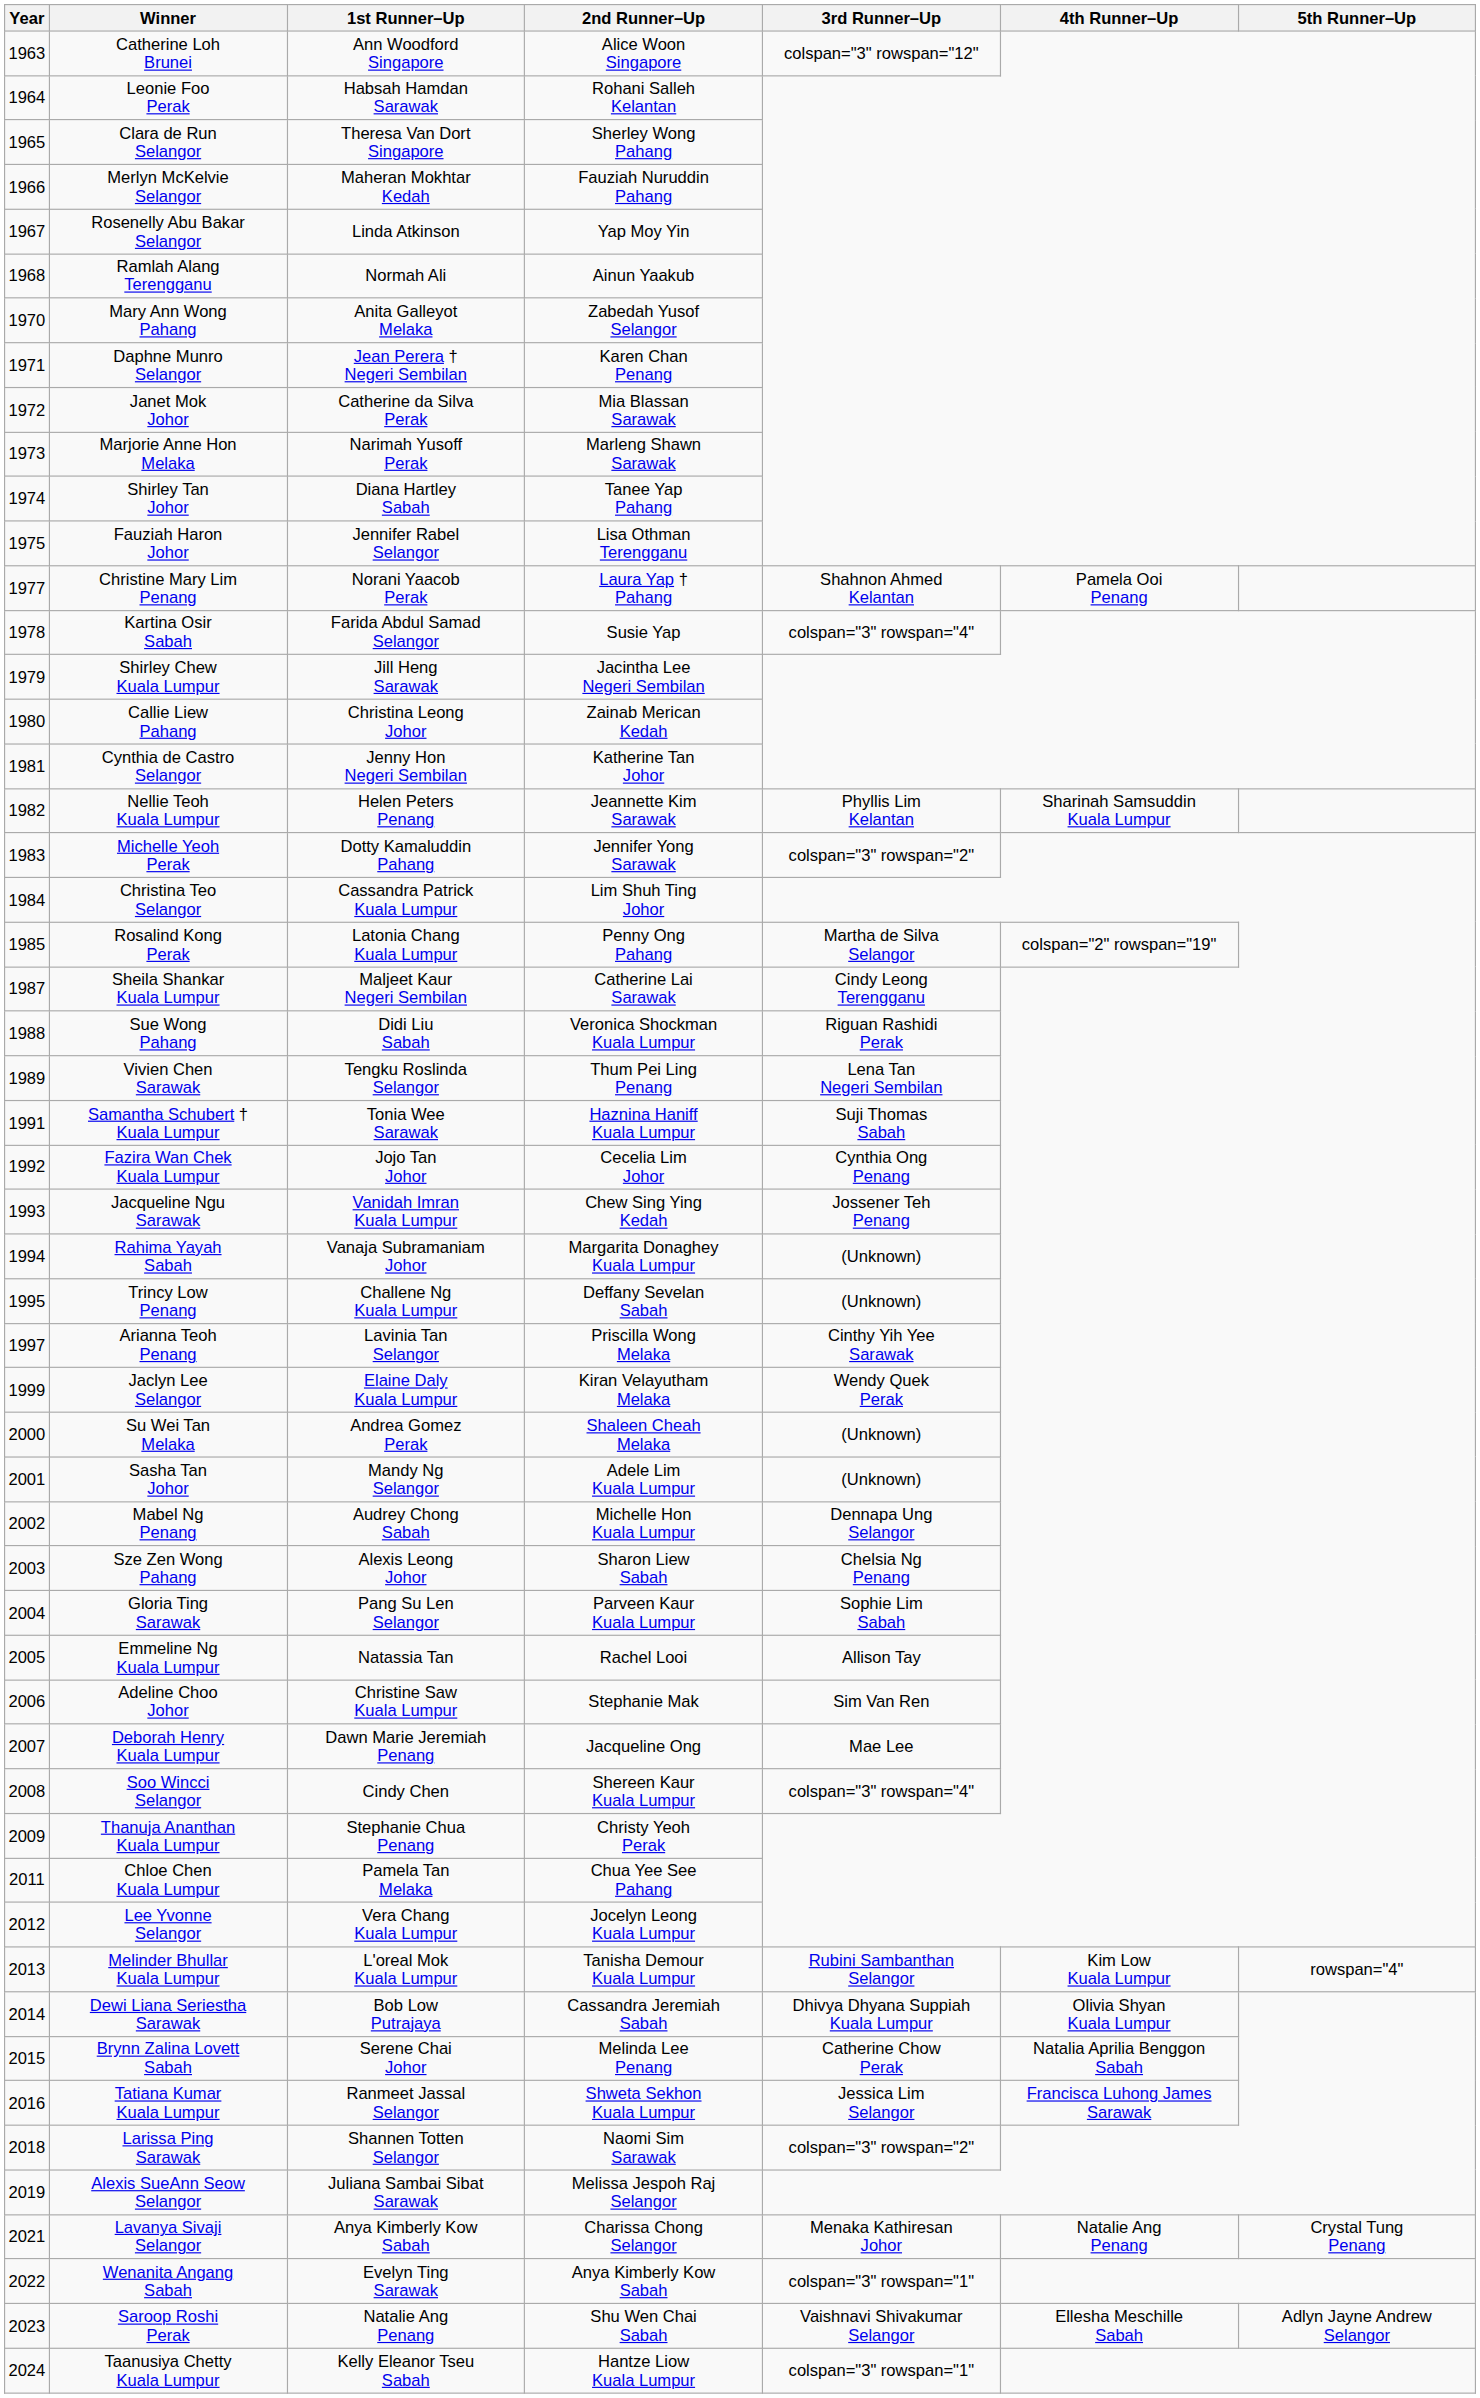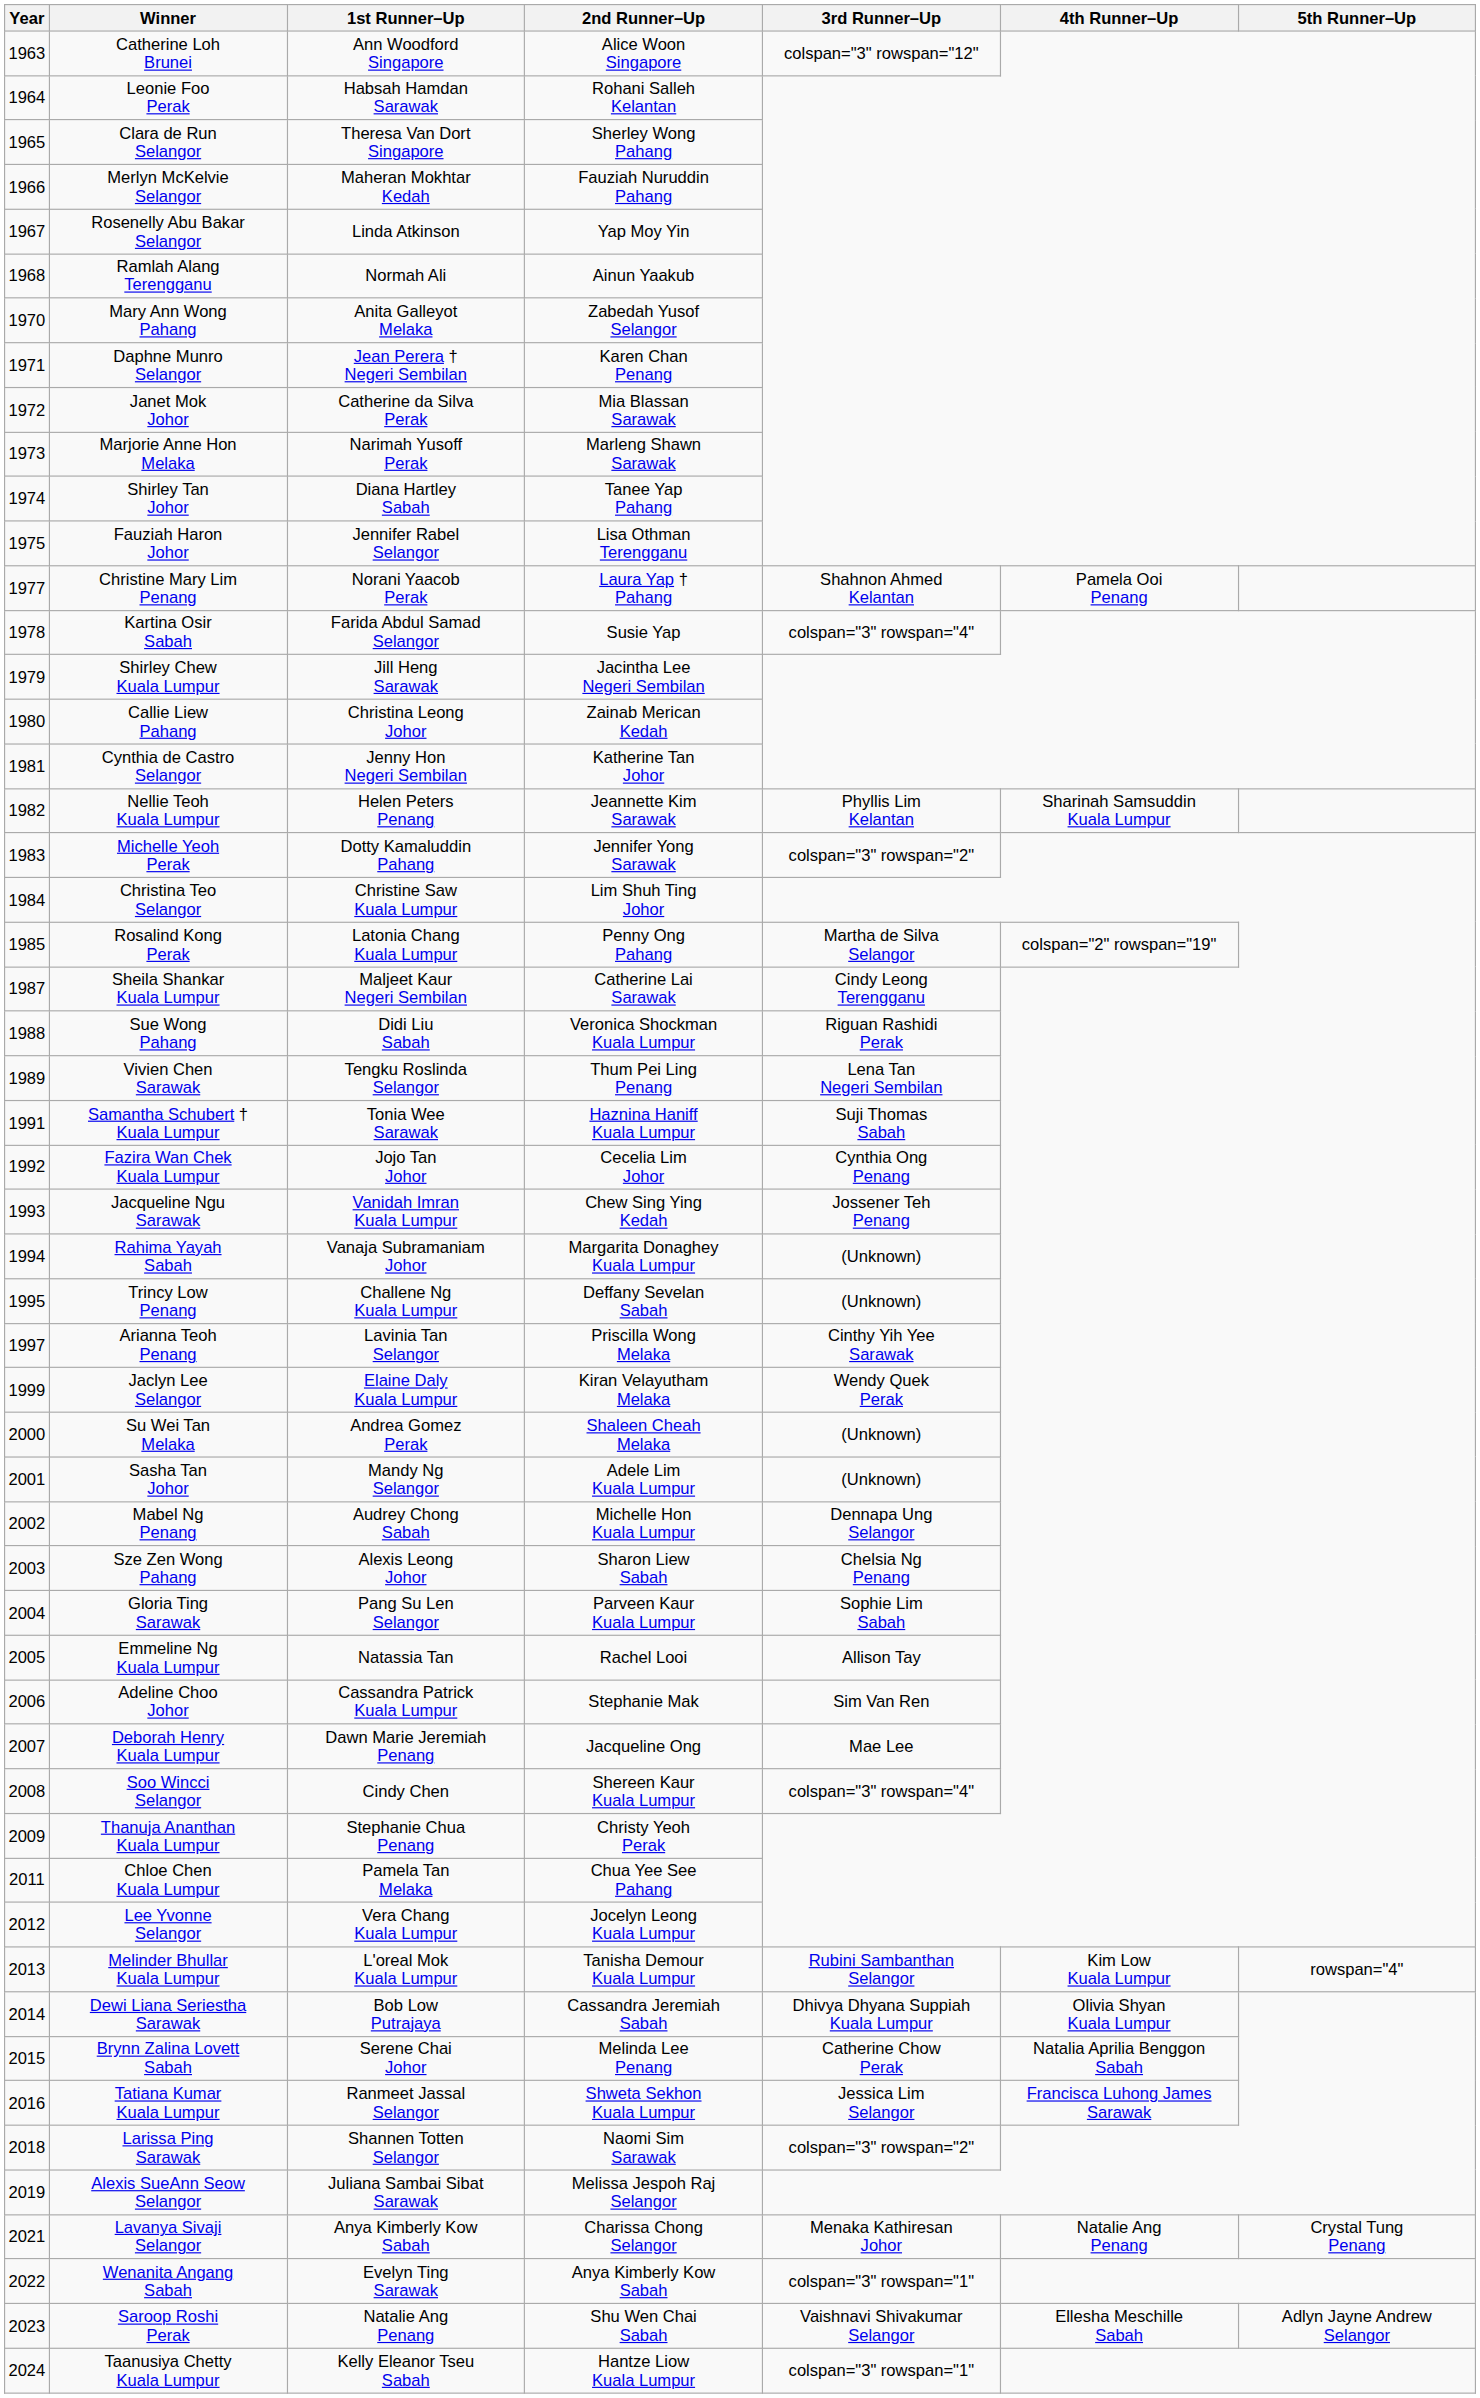(406, 900) Cassandra Patrick Kuala Lumpur -> (406, 900) Christine Saw Kuala Lumpur
(406, 1702) Christine Saw Kuala Lumpur -> (406, 1702) Cassandra Patrick Kuala Lumpur
